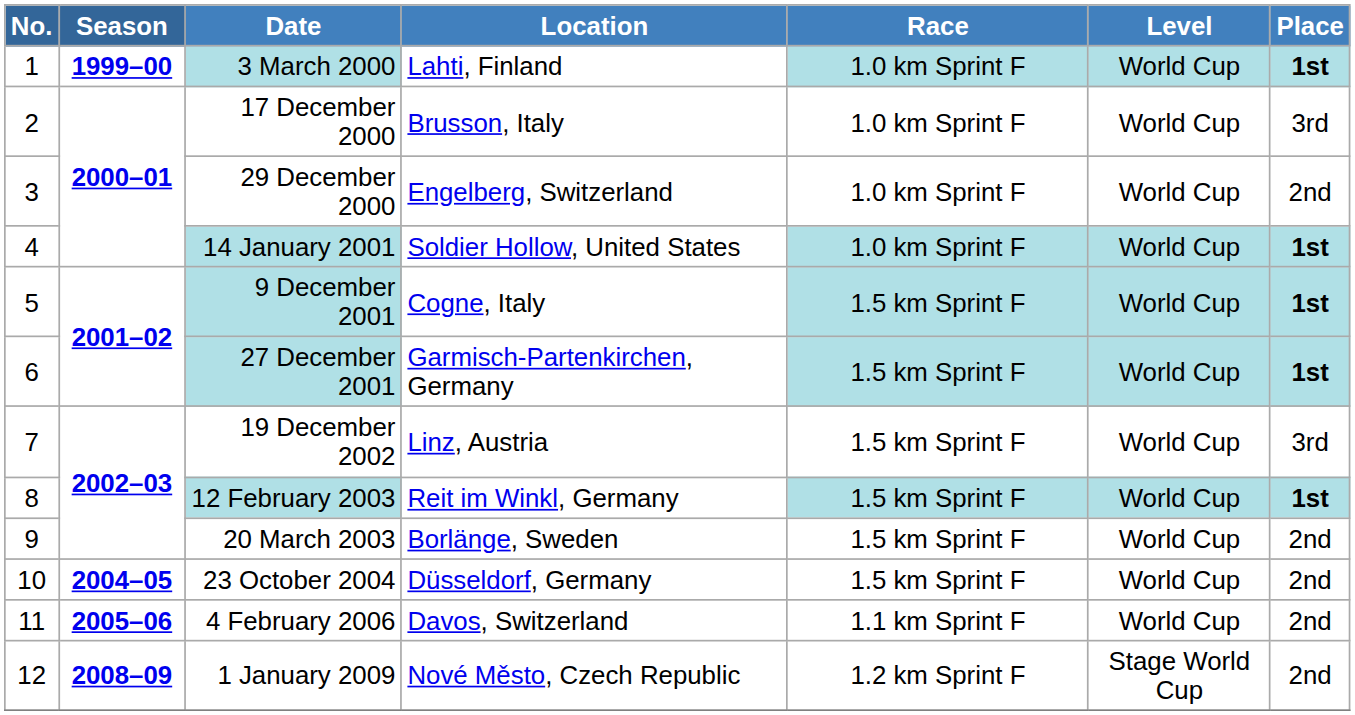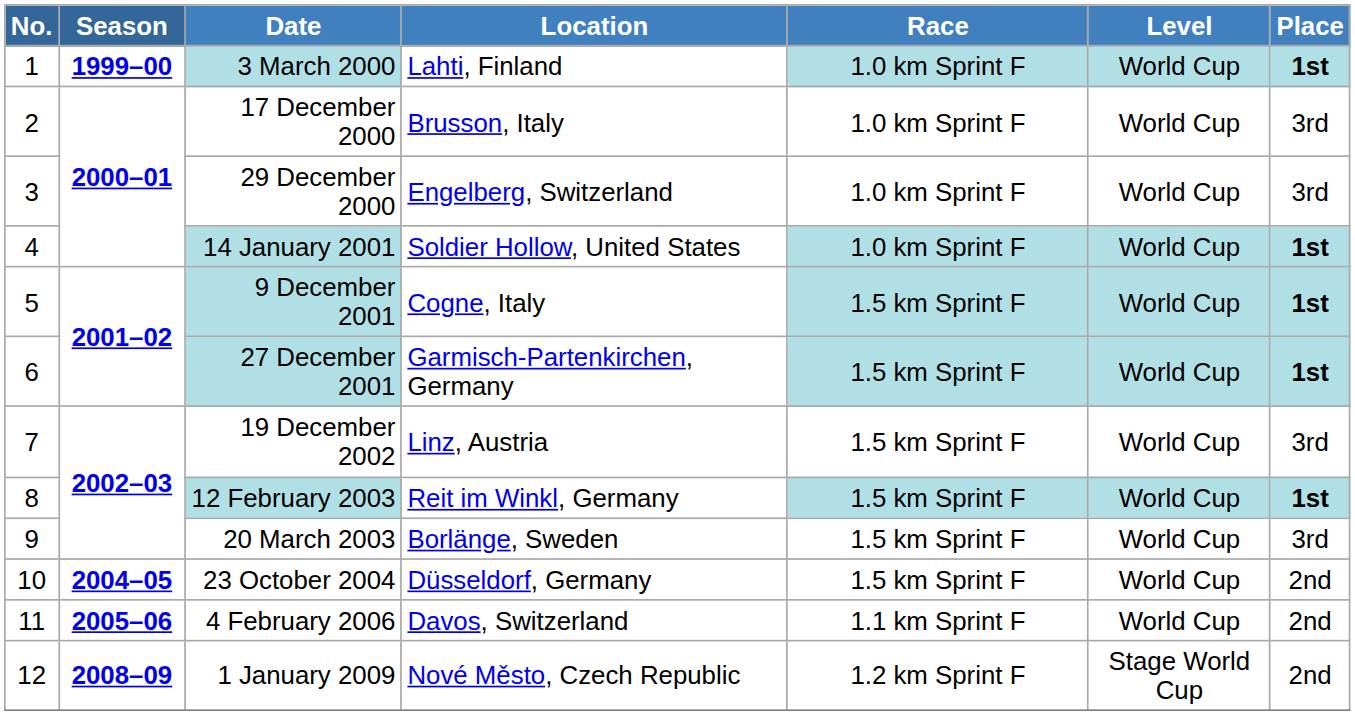(1310, 192) 2nd -> (1310, 192) 3rd
(1310, 538) 2nd -> (1310, 538) 3rd
